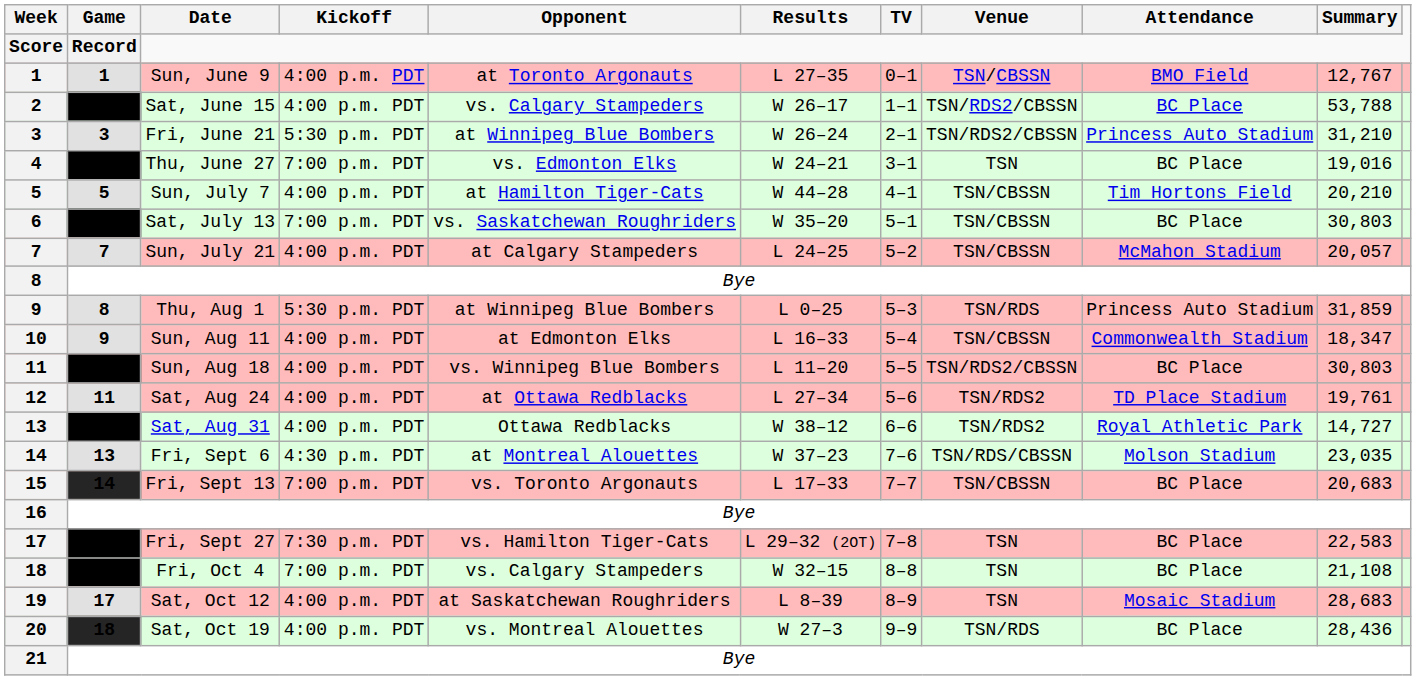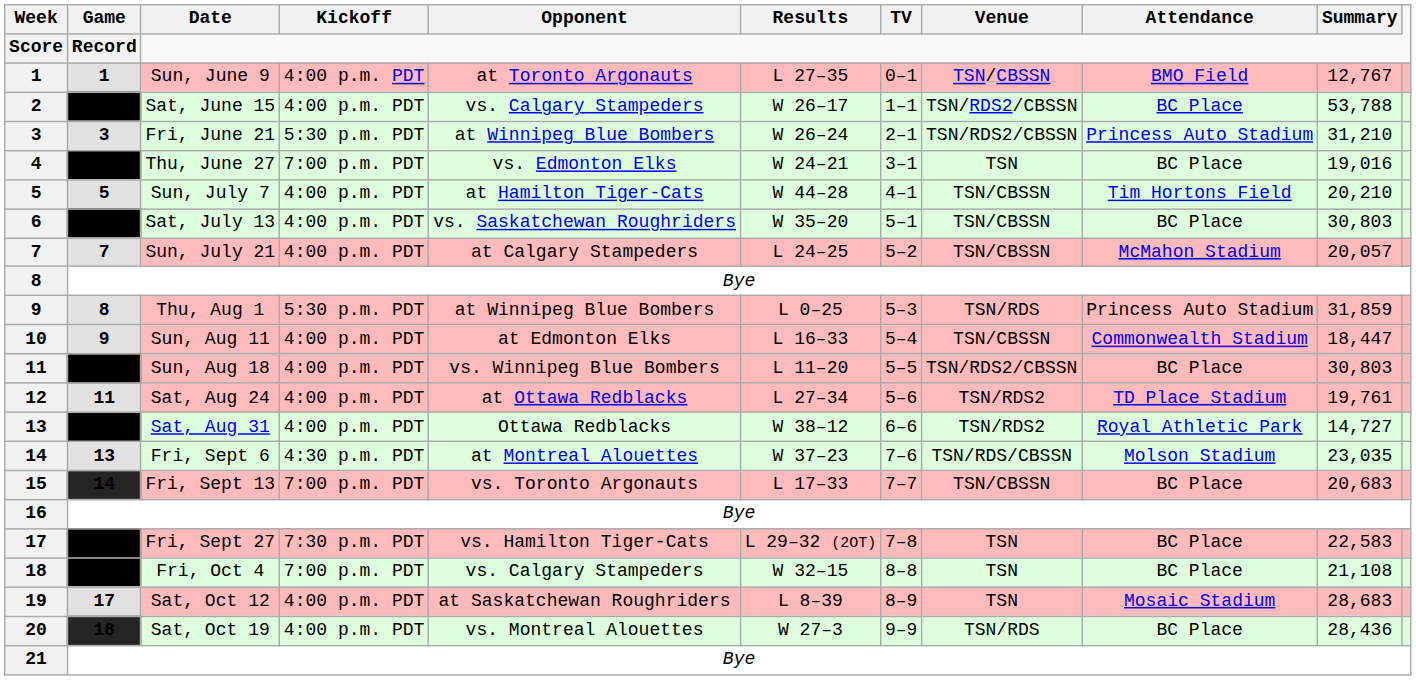(354, 223) 7:00 p.m. PDT -> (354, 223) 4:00 p.m. PDT
(1360, 340) 18,347 -> (1360, 340) 18,447
